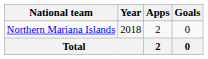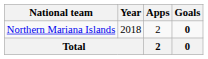(187, 29) normal -> (187, 29) bold
